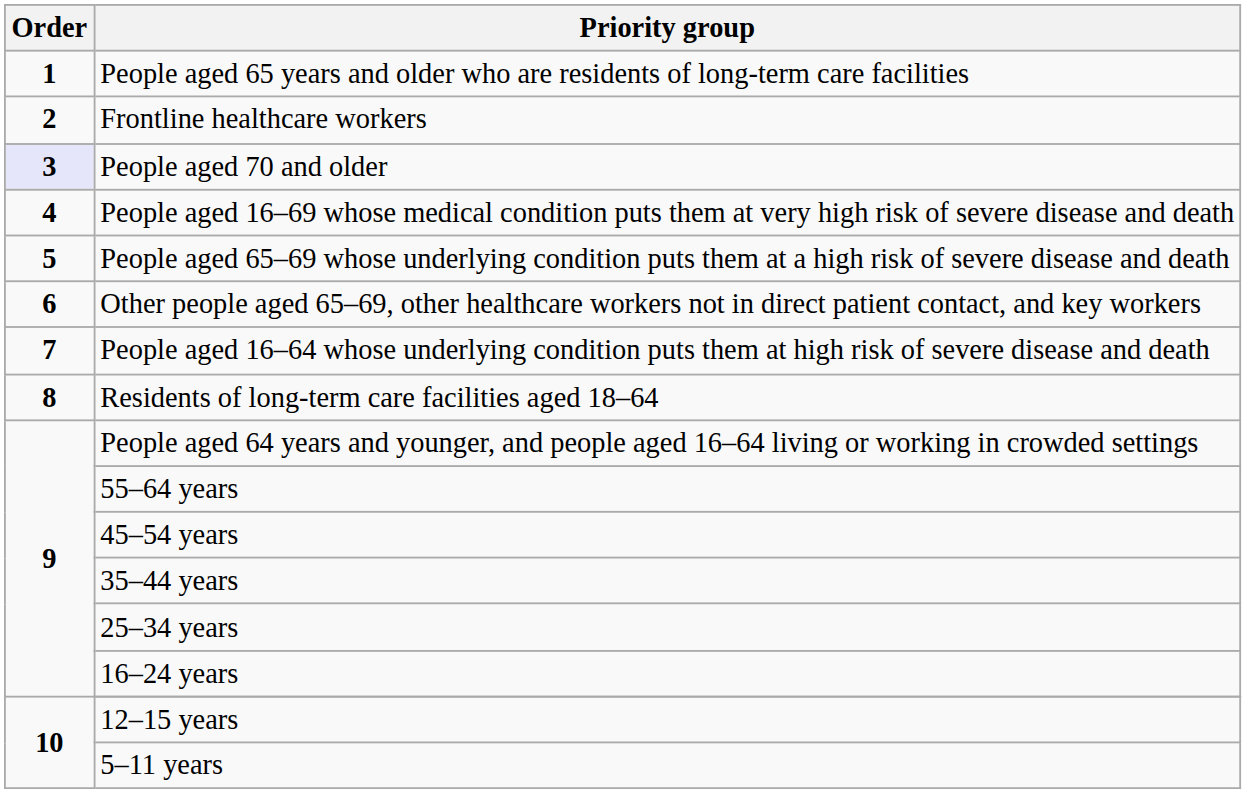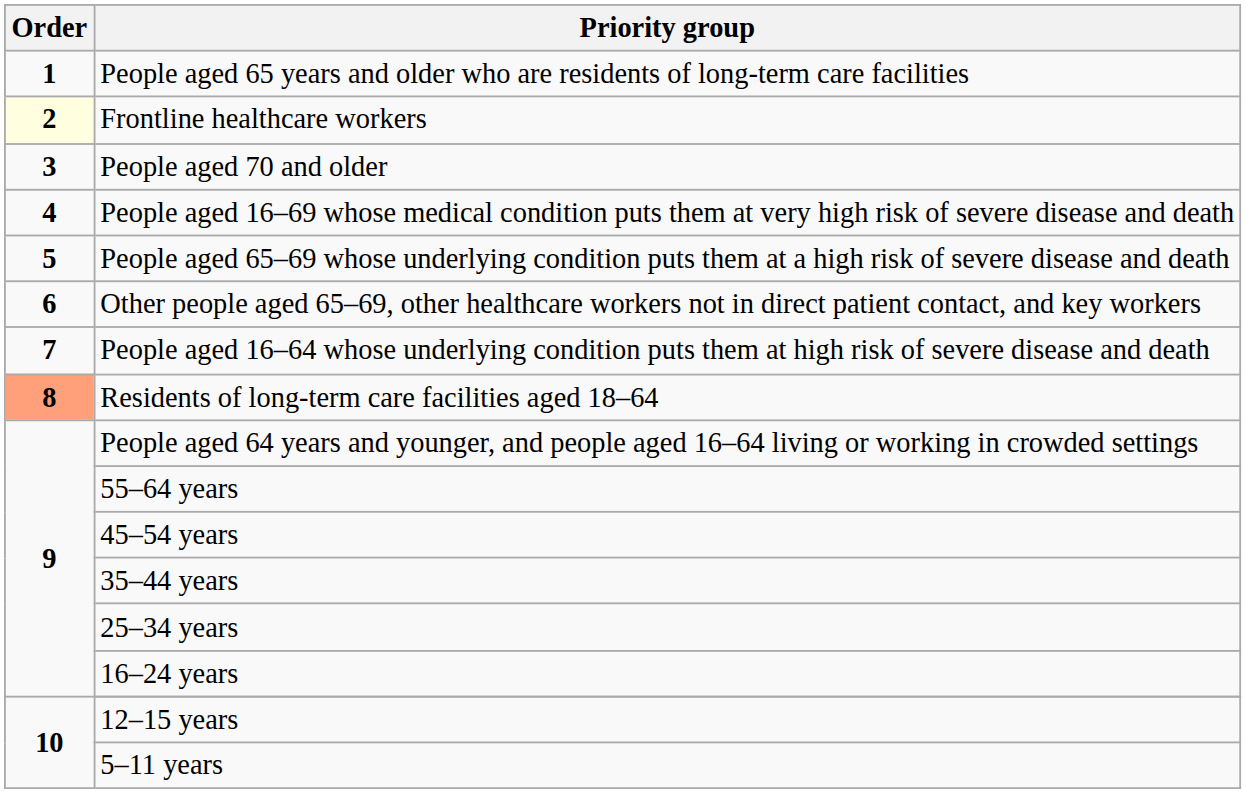(49, 119) no background -> (49, 119) lightyellow background
(49, 165) lavender background -> (49, 165) no background
(49, 395) no background -> (49, 395) lightsalmon background
